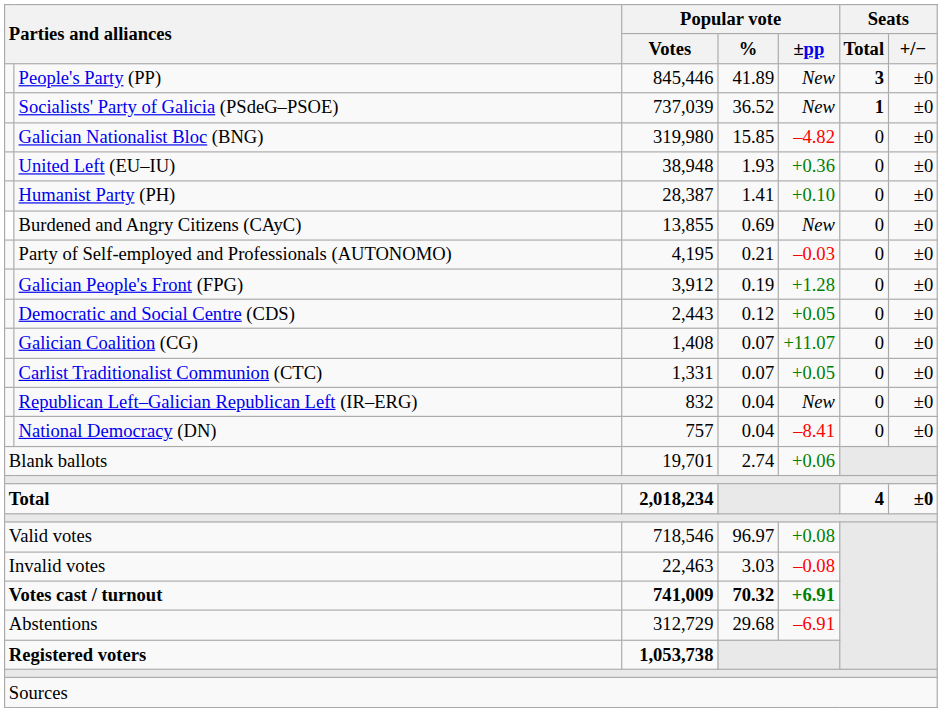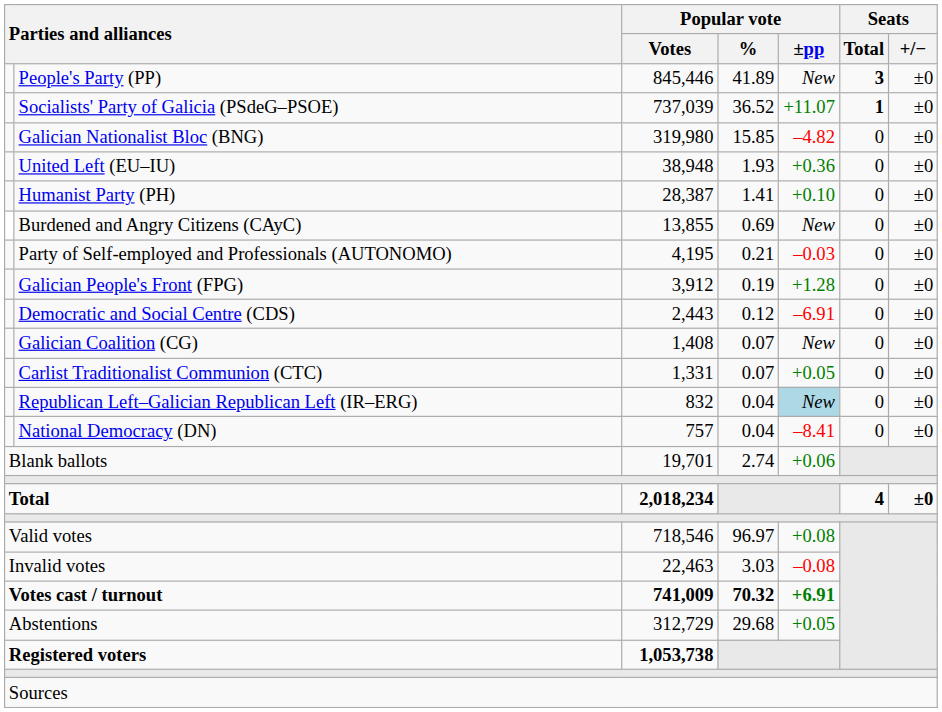(818, 107) New -> (809, 107) +11.07
(813, 313) +0.05 -> (814, 313) –6.91
(809, 343) +11.07 -> (818, 343) New
(818, 401) no background -> (818, 401) lightblue background
(814, 625) –6.91 -> (813, 625) +0.05
